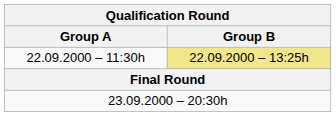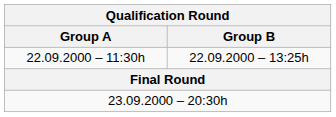(249, 57) khaki background -> (249, 57) no background
